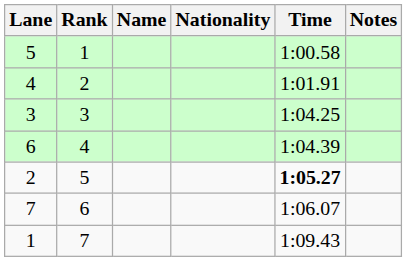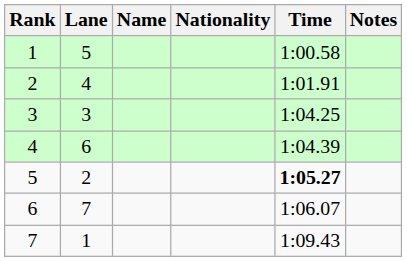columns swapped: (84, 20) <-> (31, 20)
